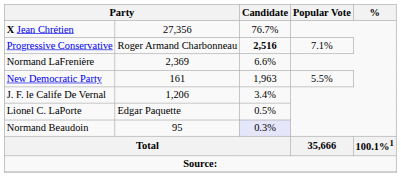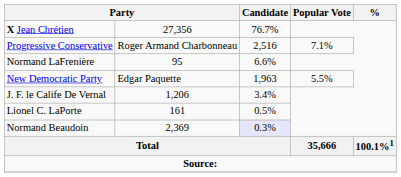(265, 45) bold -> (265, 45) normal
(177, 62) 2,369 -> (177, 62) 95
(177, 78) 161 -> (149, 78) Edgar Paquette
(149, 111) Edgar Paquette -> (177, 111) 161
(177, 128) 95 -> (177, 128) 2,369
